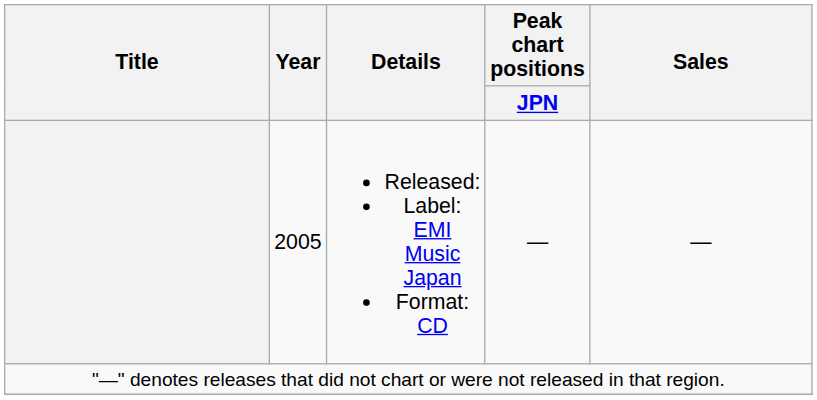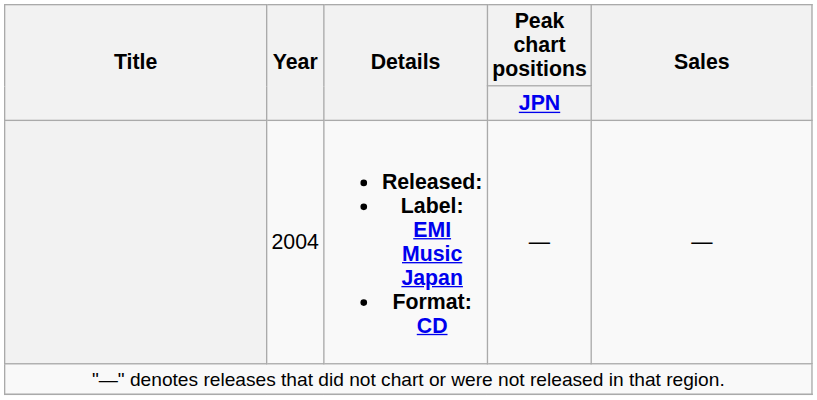(298, 241) 2005 -> (295, 241) 2004
(406, 254) normal -> (406, 254) bold
